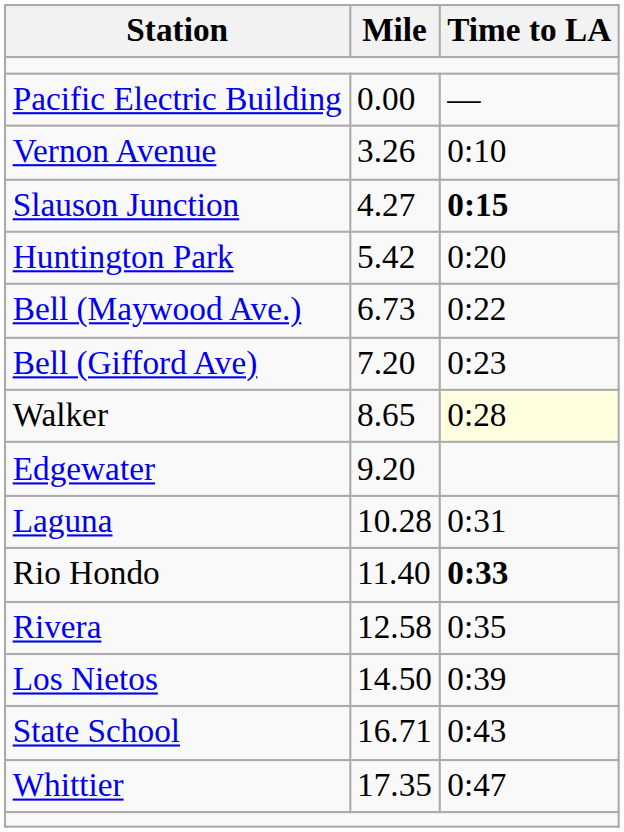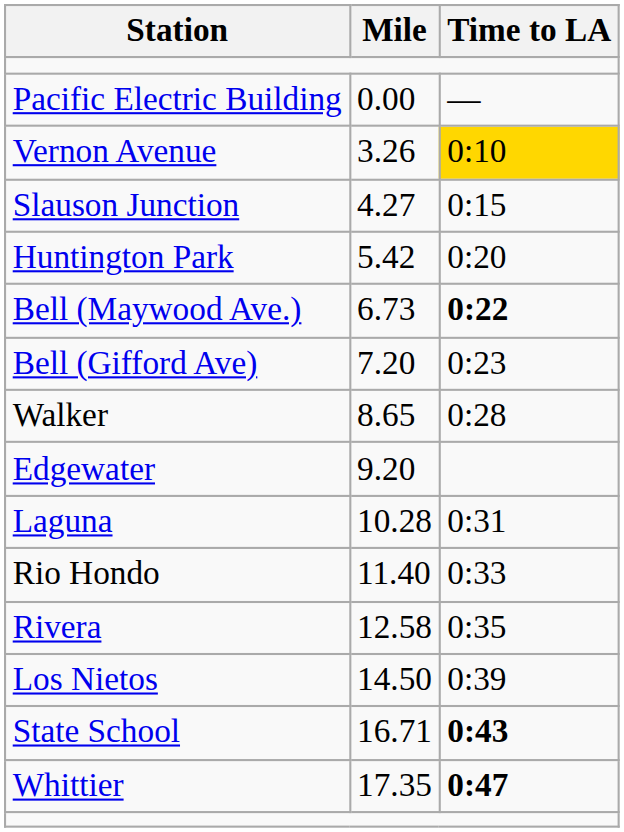(477, 151) no background -> (477, 151) gold background
(478, 204) bold -> (477, 204) normal
(477, 310) normal -> (478, 310) bold
(477, 415) lightyellow background -> (477, 415) no background
(478, 574) bold -> (477, 574) normal
(477, 732) normal -> (478, 732) bold
(477, 785) normal -> (478, 785) bold
